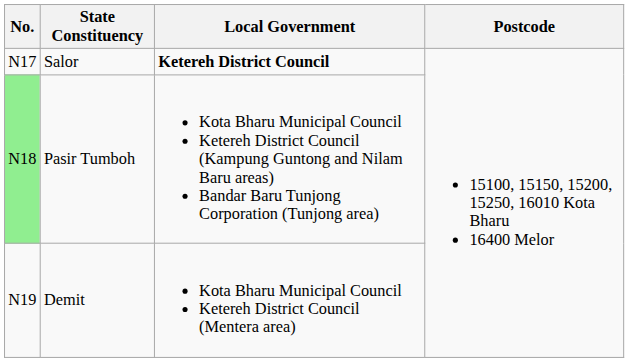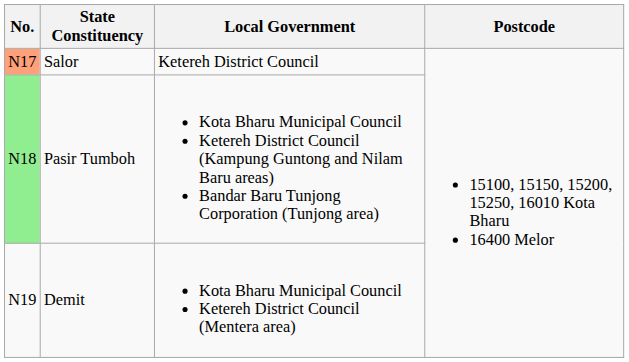(22, 61) no background -> (22, 61) lightsalmon background
(244, 61) bold -> (239, 61) normal
